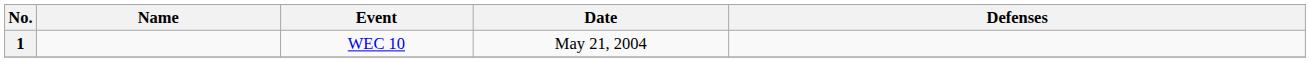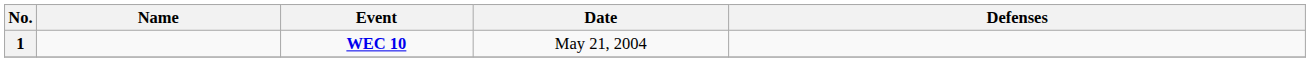(376, 43) normal -> (376, 43) bold
